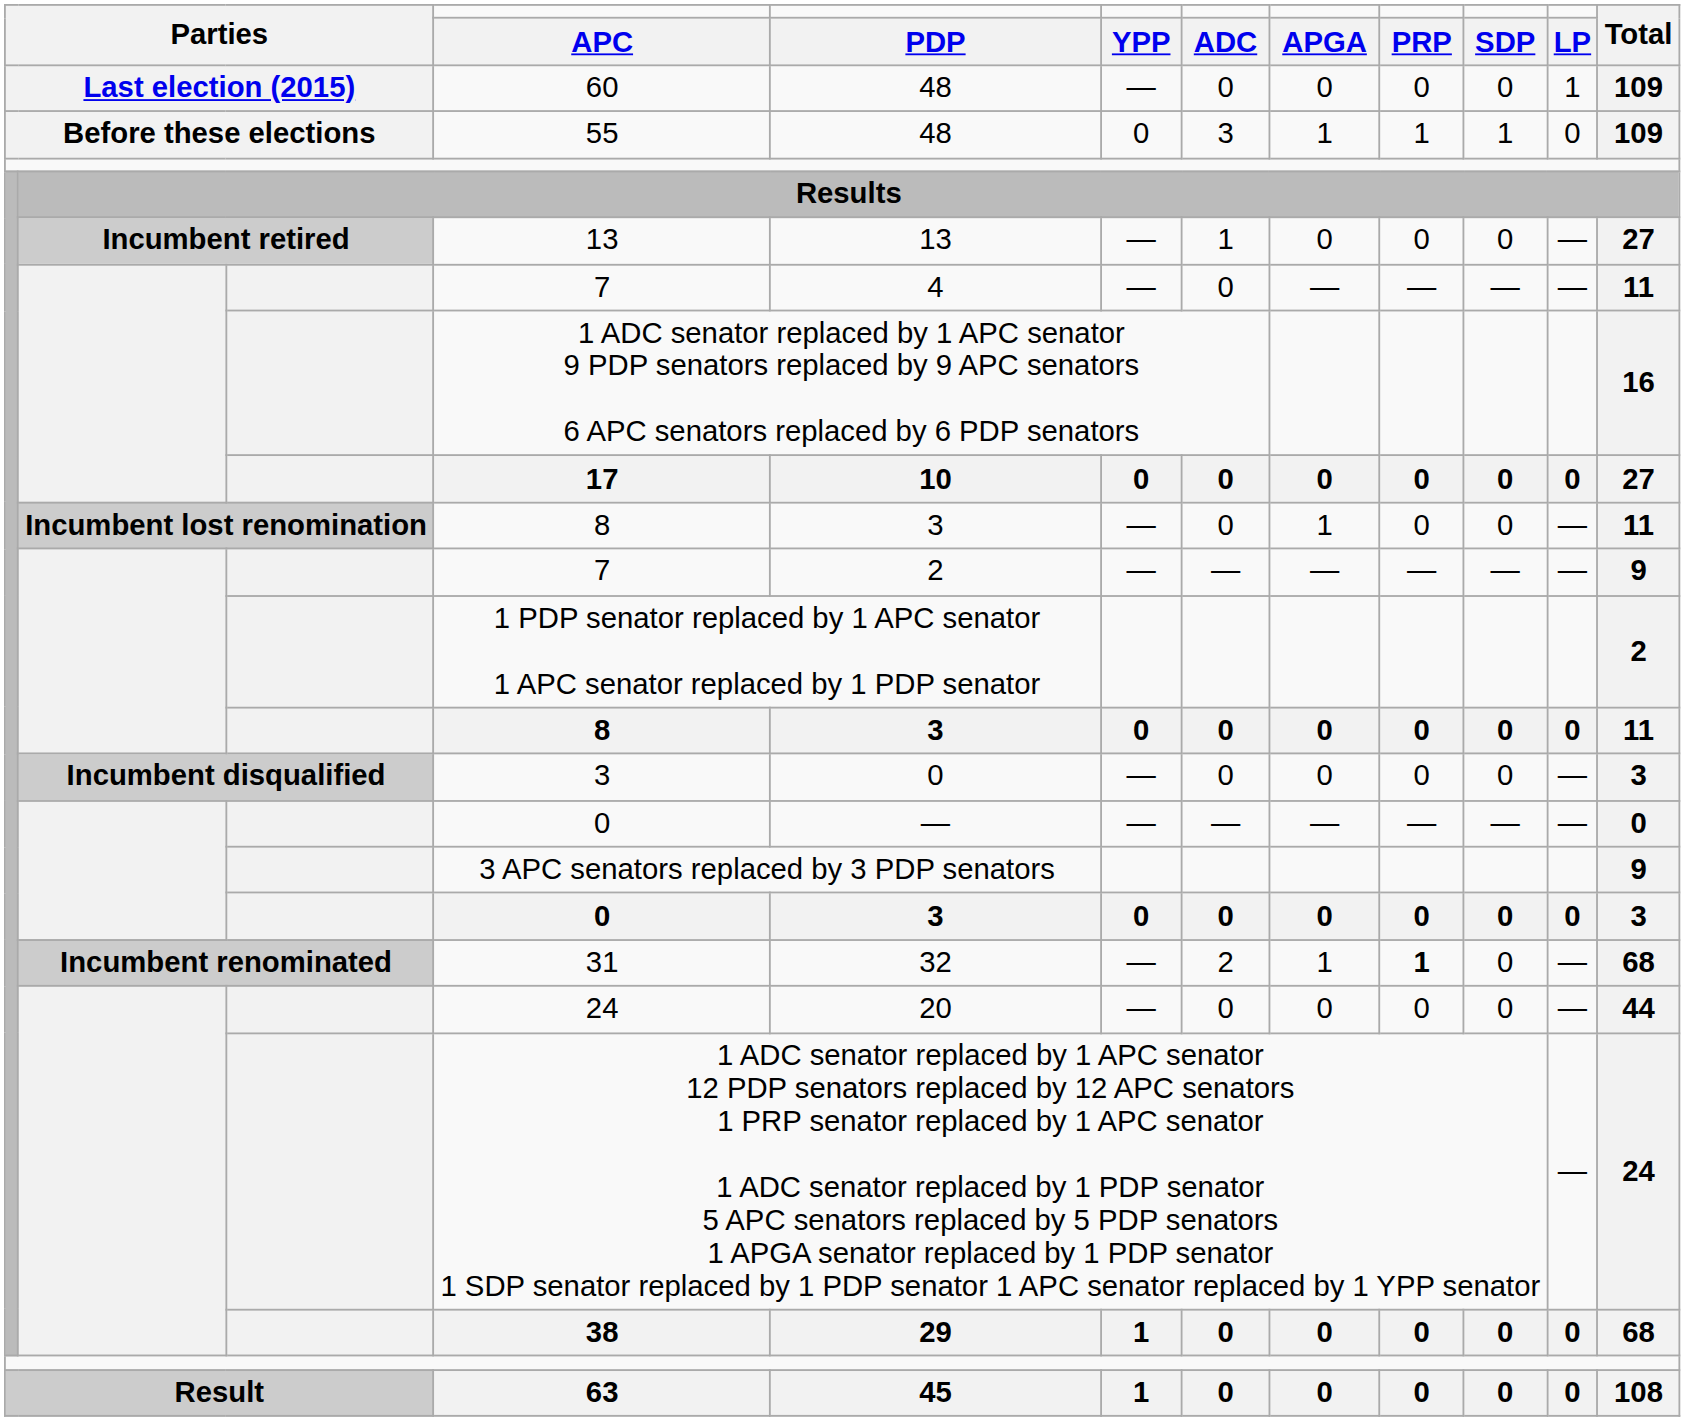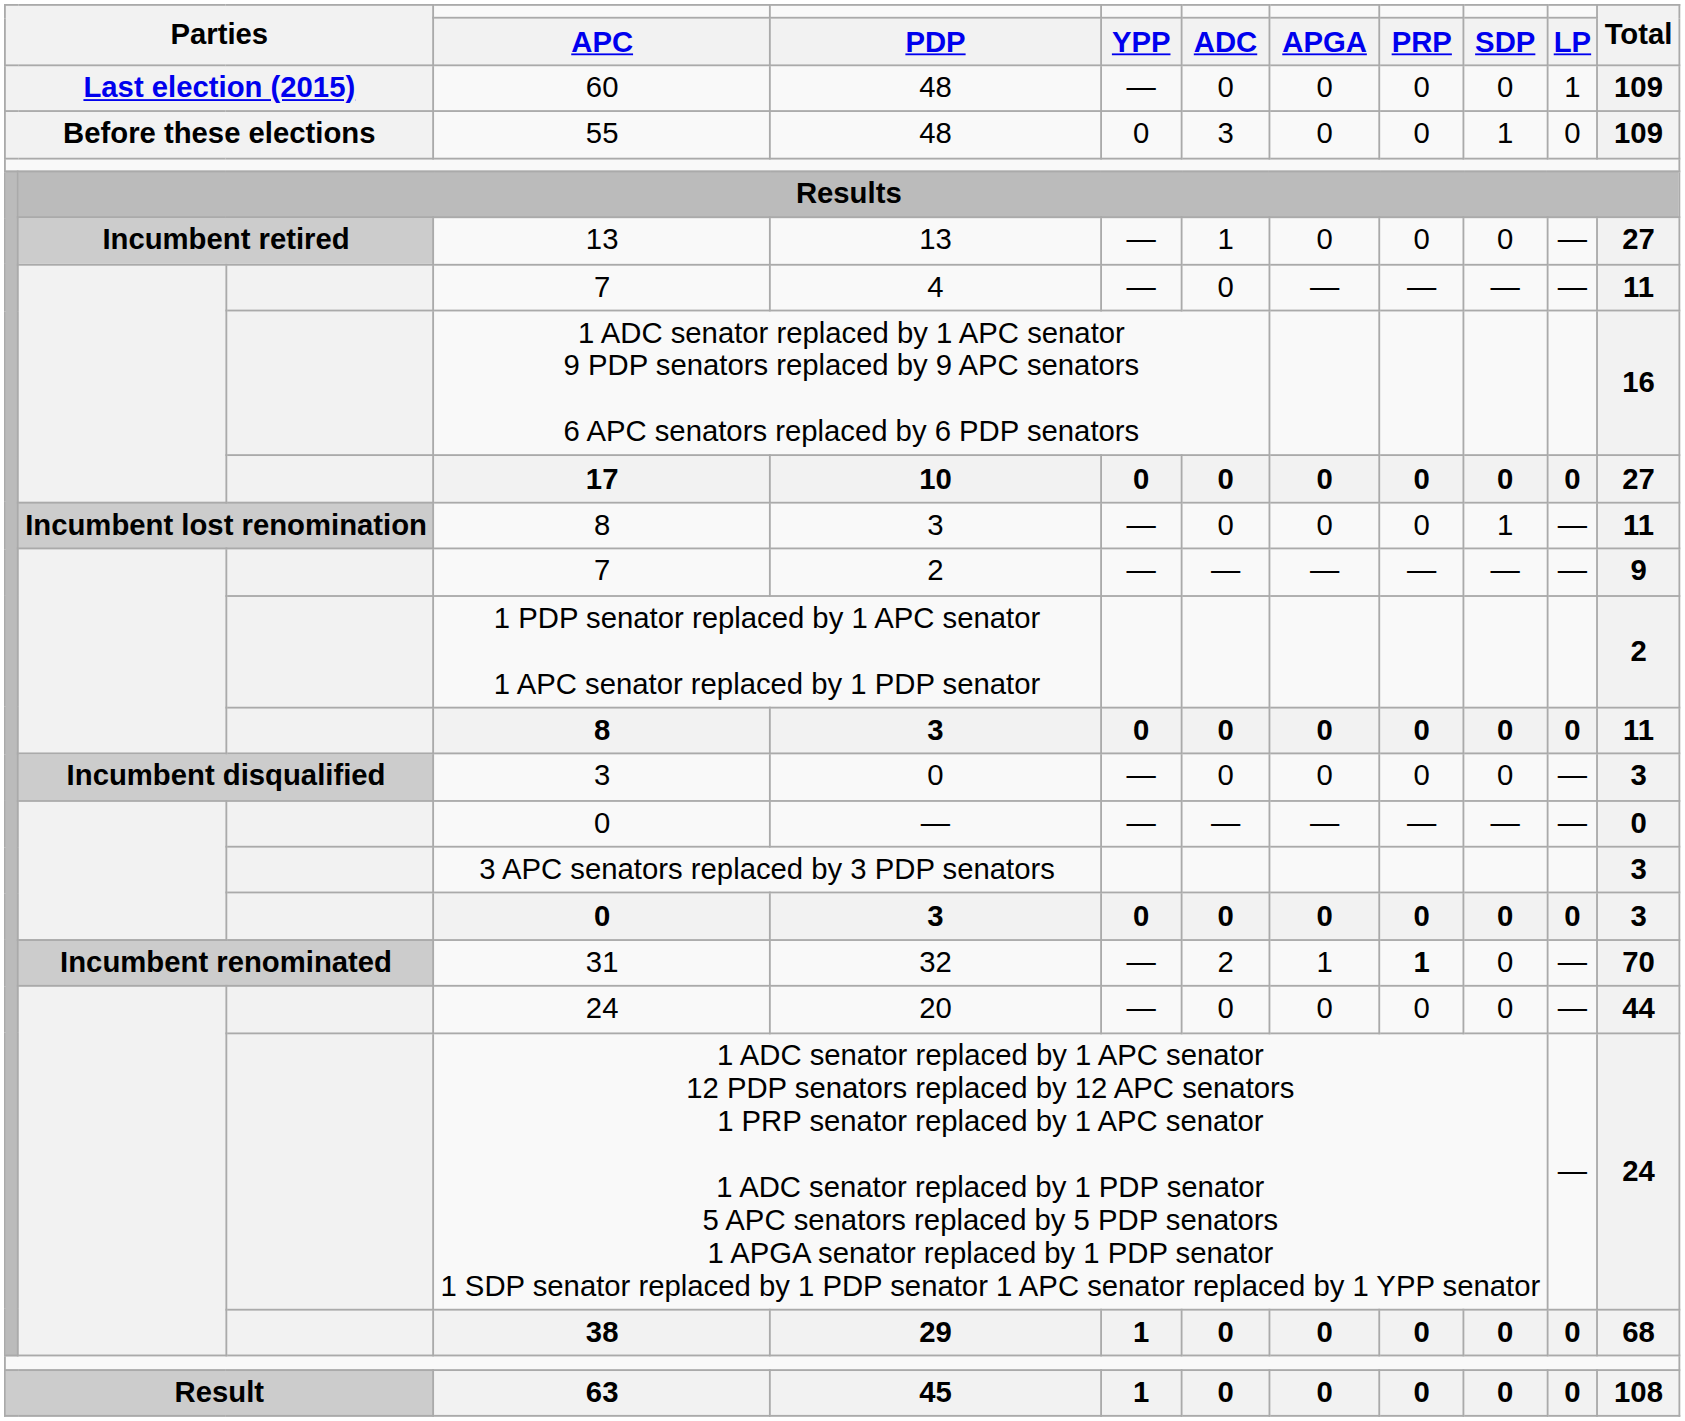(1325, 134) 1 -> (1325, 134) 0
(1422, 134) 1 -> (1422, 134) 0
(1325, 525) 1 -> (1325, 525) 0
(1505, 525) 0 -> (1505, 525) 1
(1639, 869) 9 -> (1639, 869) 3
(1639, 962) 68 -> (1639, 962) 70
